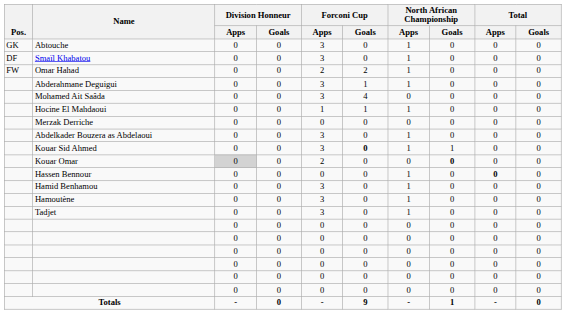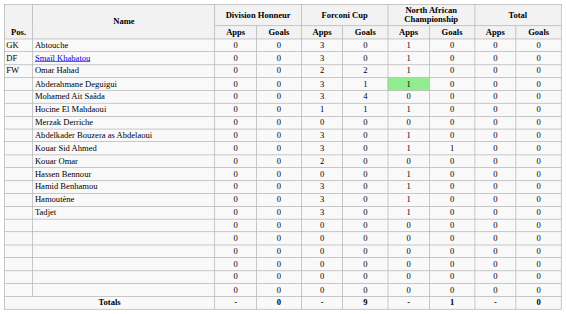(409, 83) no background -> (409, 83) lightgreen background
(365, 148) bold -> (365, 148) normal
(236, 160) lightgrey background -> (236, 160) no background
(452, 160) bold -> (452, 160) normal
(495, 173) bold -> (495, 173) normal
